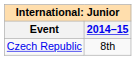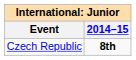(108, 47) normal -> (108, 47) bold
